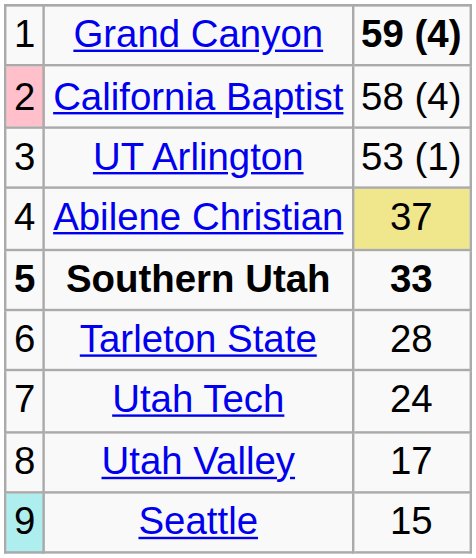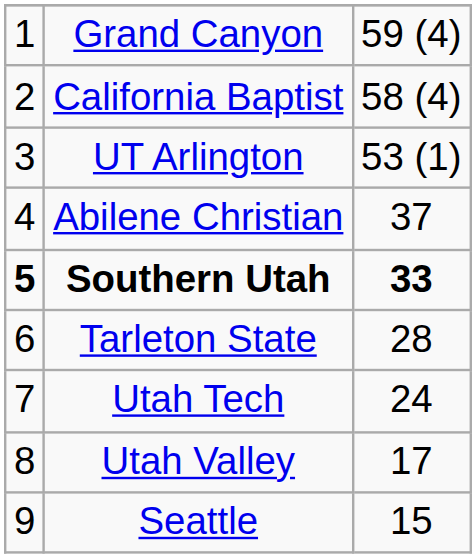(411, 34) bold -> (411, 34) normal
(25, 95) pink background -> (25, 95) no background
(411, 217) khaki background -> (411, 217) no background
(25, 522) paleturquoise background -> (25, 522) no background
